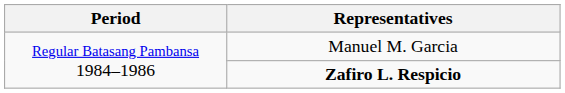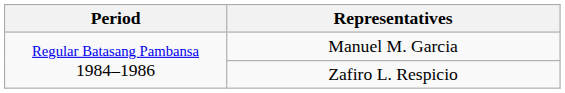(393, 74) bold -> (393, 74) normal
